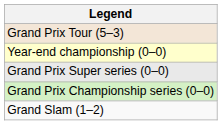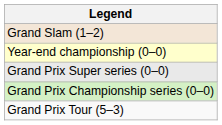(66, 33) Grand Prix Tour (5–3) -> (56, 33) Grand Slam (1–2)
(56, 110) Grand Slam (1–2) -> (66, 110) Grand Prix Tour (5–3)
